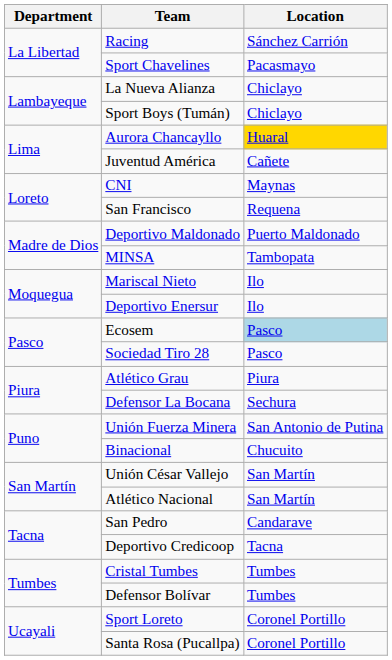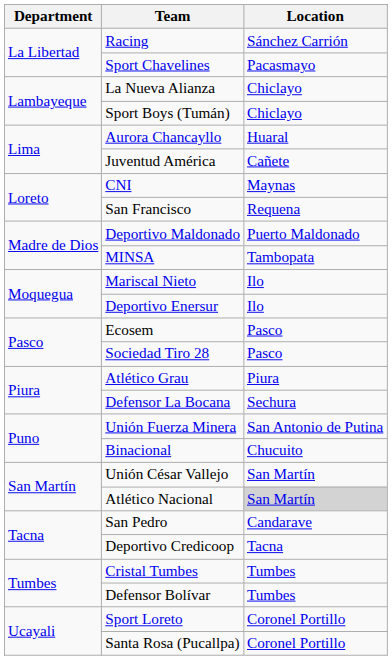(268, 137) gold background -> (268, 137) no background
(265, 329) lightblue background -> (265, 329) no background
(281, 498) no background -> (281, 498) lightgrey background
